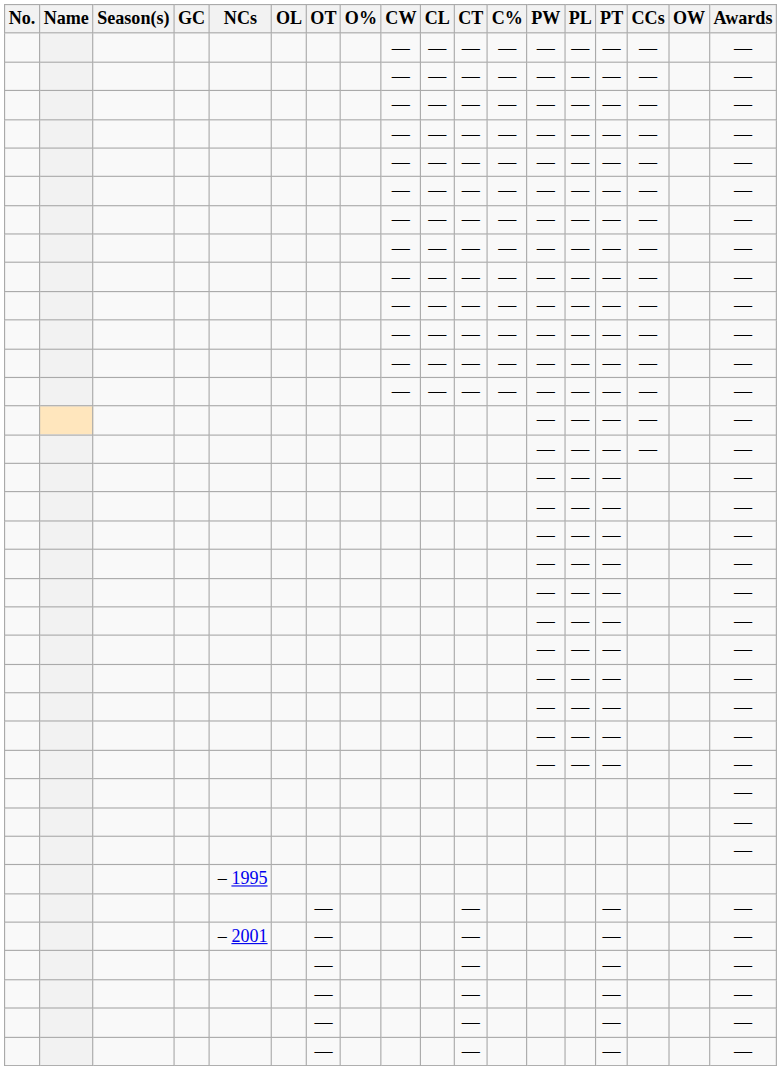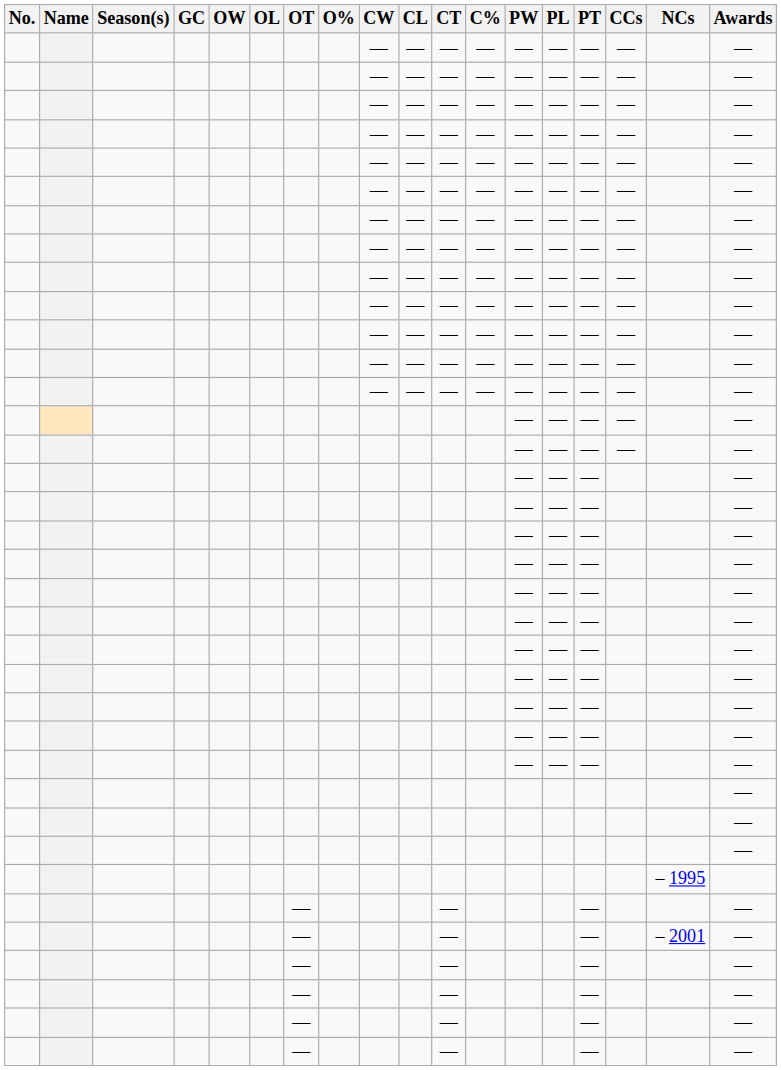columns swapped: (689, 18) <-> (240, 18)
